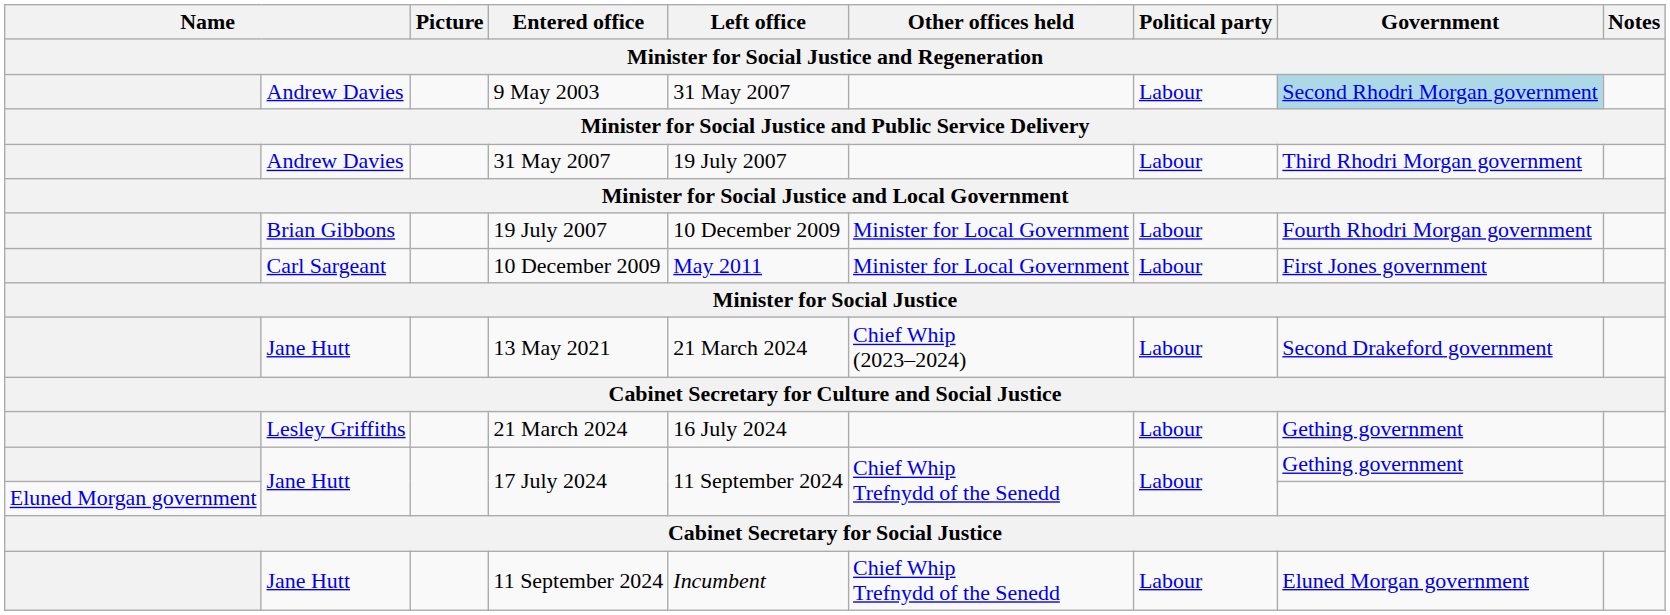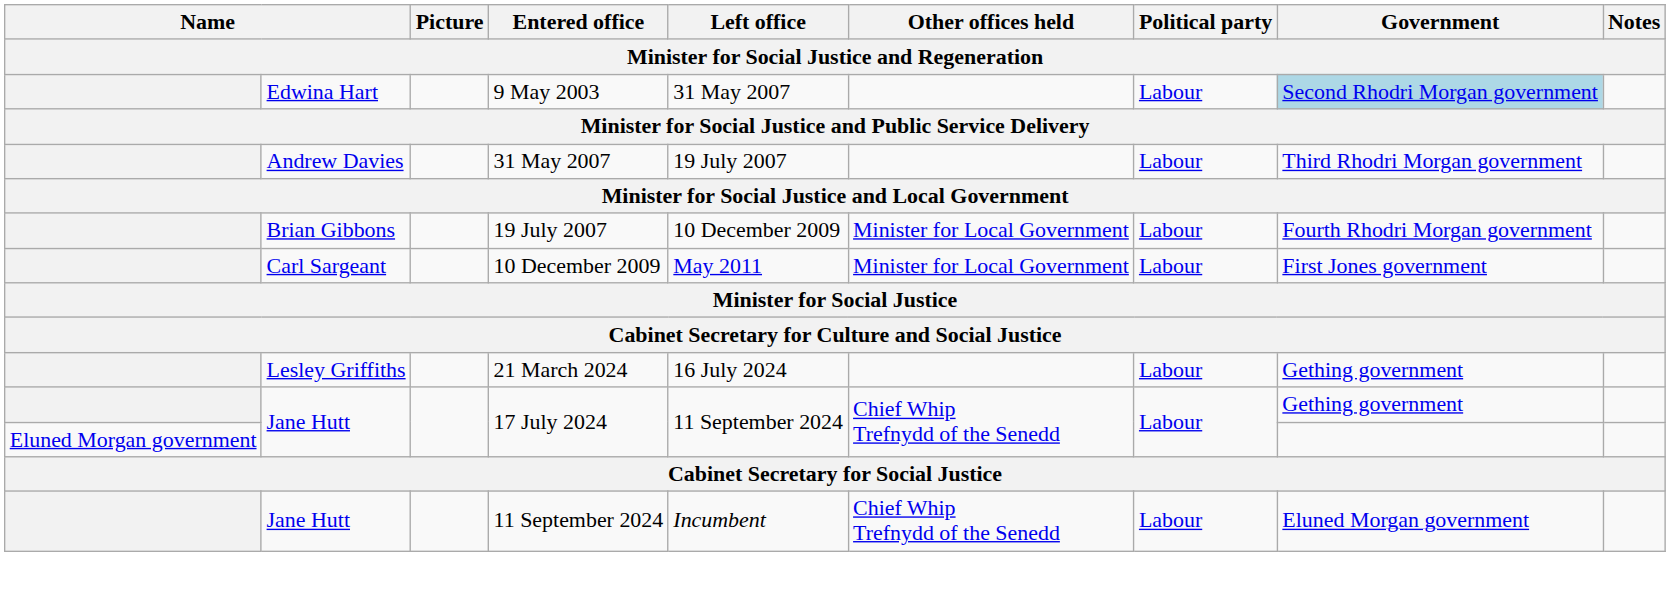(335, 91) Andrew Davies -> (322, 91) Edwina Hart
- row: (133, 347)
